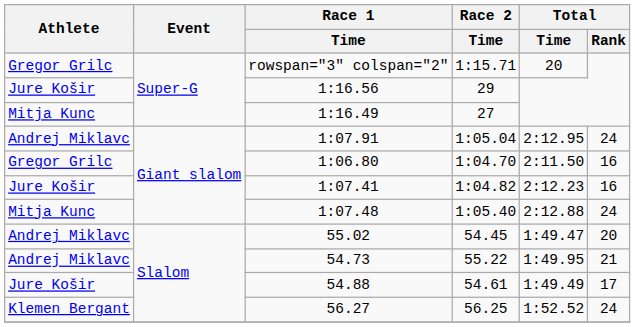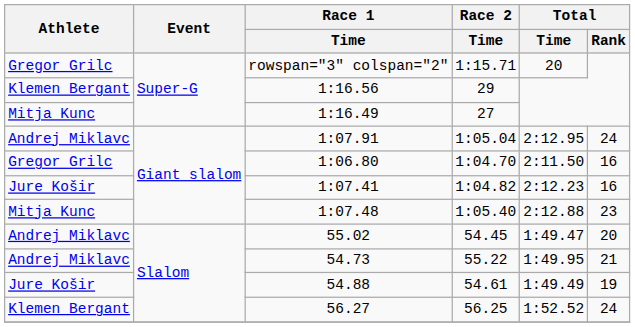(52, 90) Jure Košir -> (69, 90) Klemen Bergant
(609, 211) 24 -> (609, 211) 23
(609, 285) 17 -> (609, 285) 19
